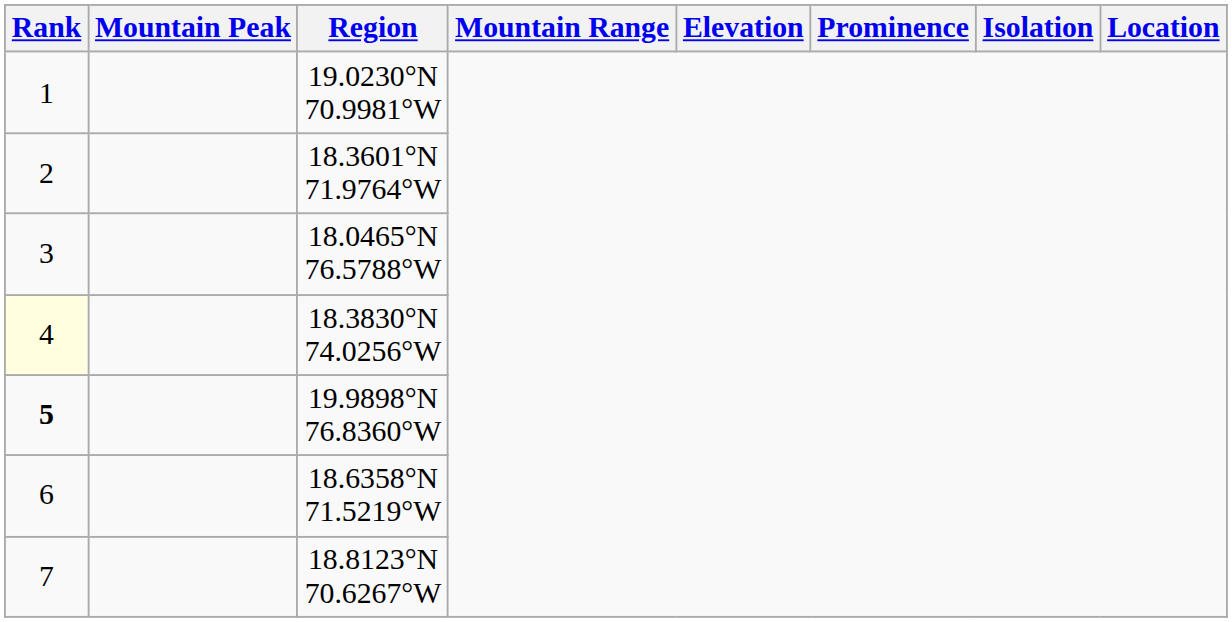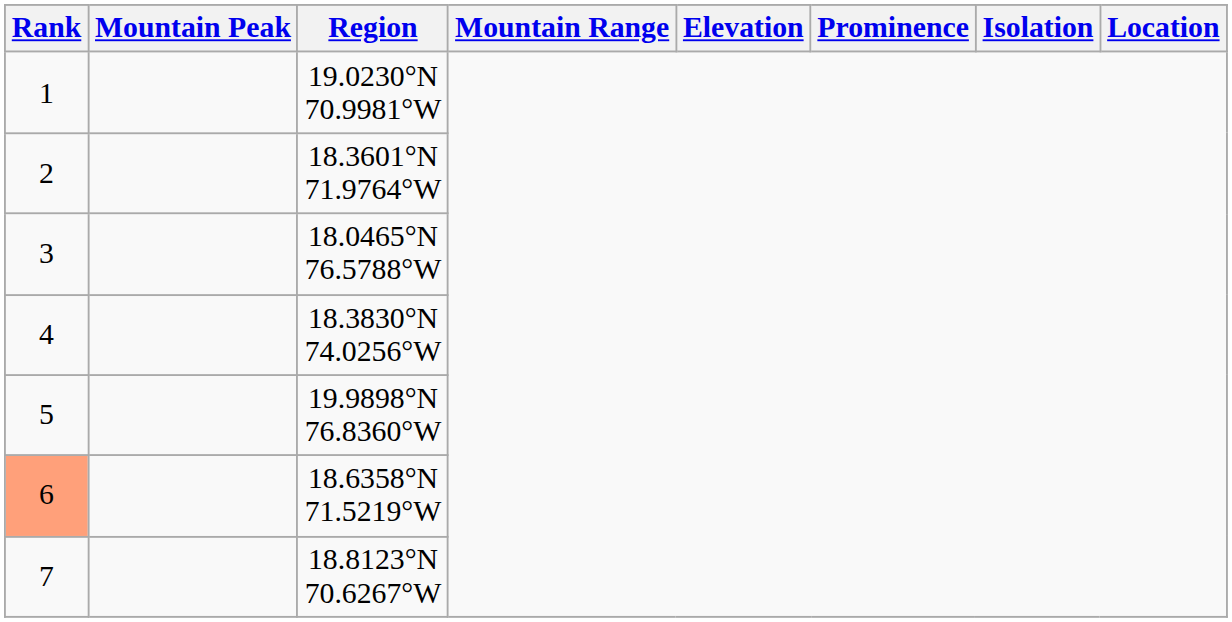(47, 334) lightyellow background -> (47, 334) no background
(47, 414) bold -> (47, 414) normal
(47, 495) no background -> (47, 495) lightsalmon background
